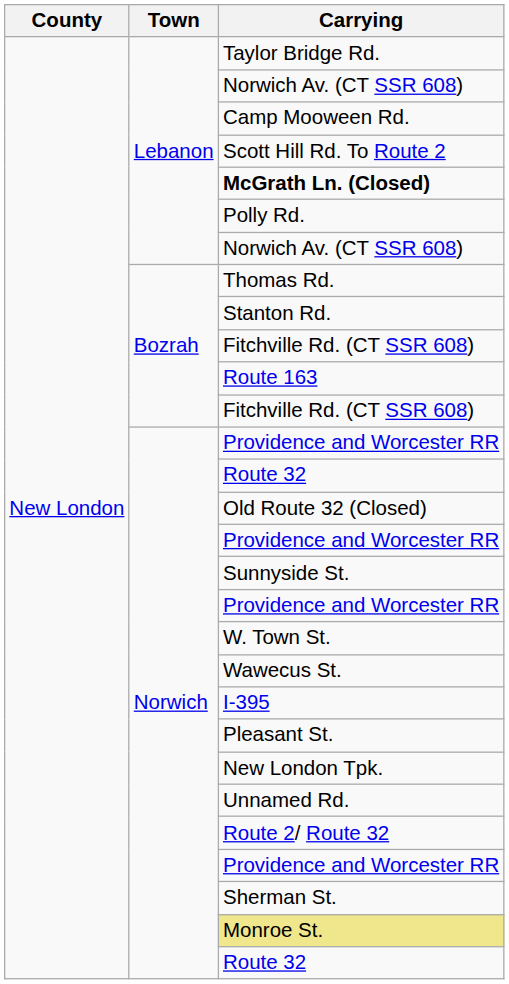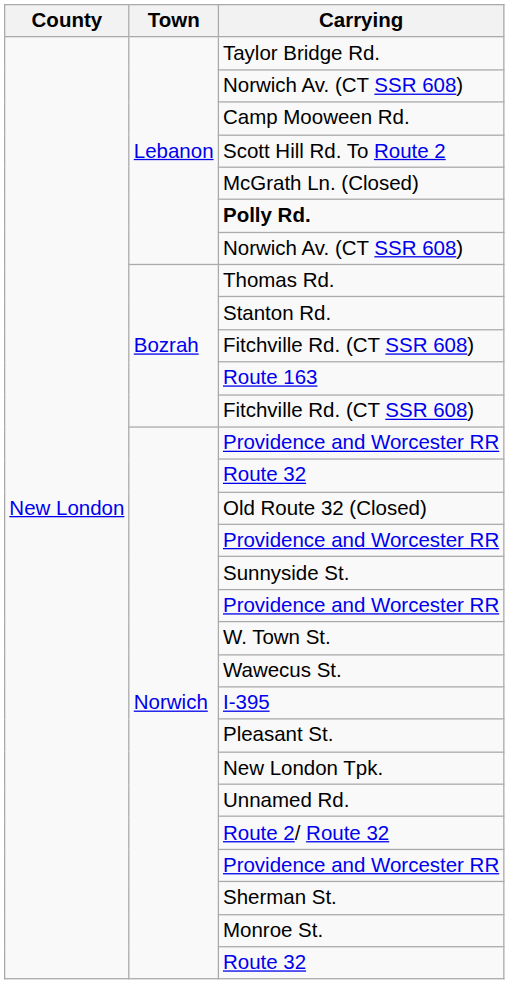(327, 183) bold -> (321, 183) normal
(264, 215) normal -> (267, 215) bold
(273, 930) khaki background -> (273, 930) no background
